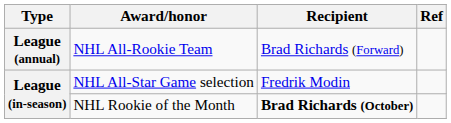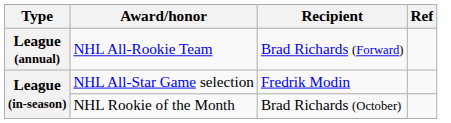(337, 105) bold -> (331, 105) normal
